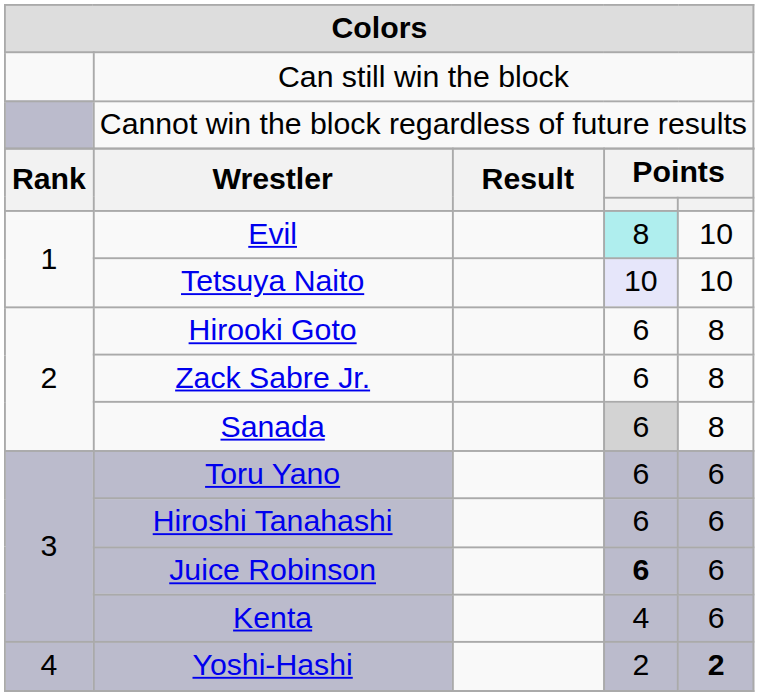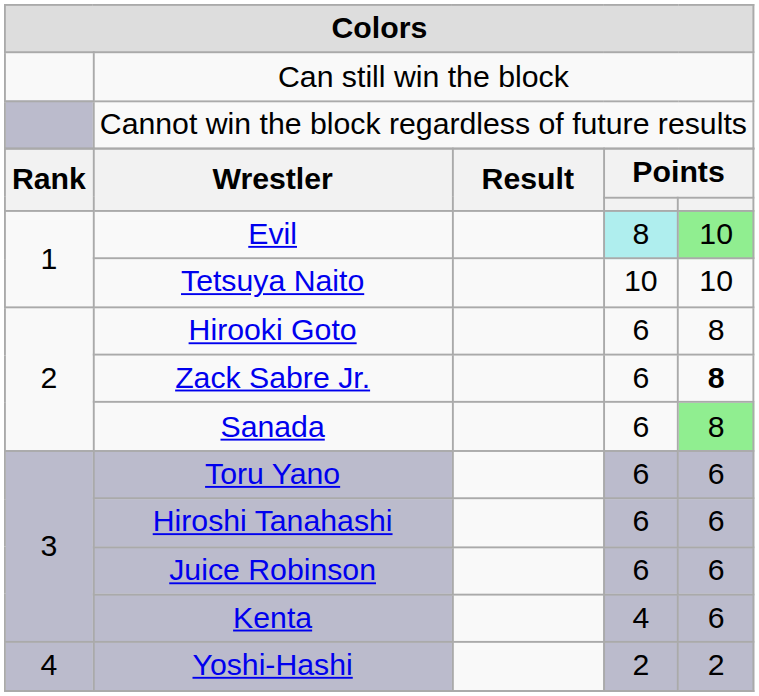(716, 234) no background -> (716, 234) lightgreen background
(641, 282) lavender background -> (641, 282) no background
(716, 378) normal -> (716, 378) bold
(641, 426) lightgrey background -> (641, 426) no background
(716, 426) no background -> (716, 426) lightgreen background
(641, 569) bold -> (641, 569) normal
(716, 665) bold -> (716, 665) normal
